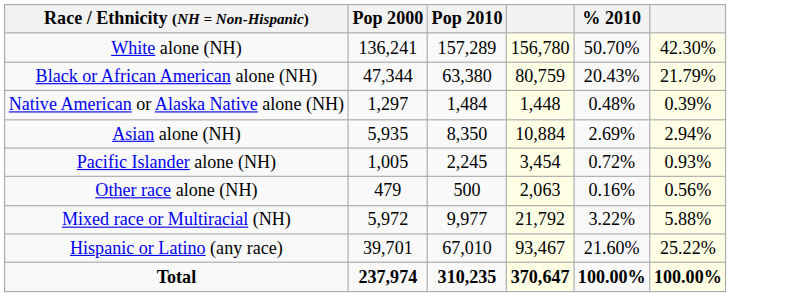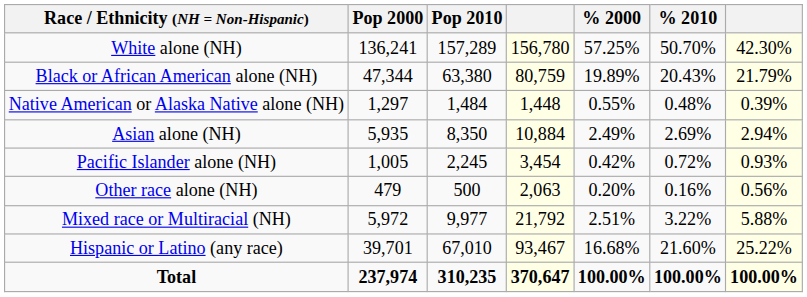+ column: (612, 18)
